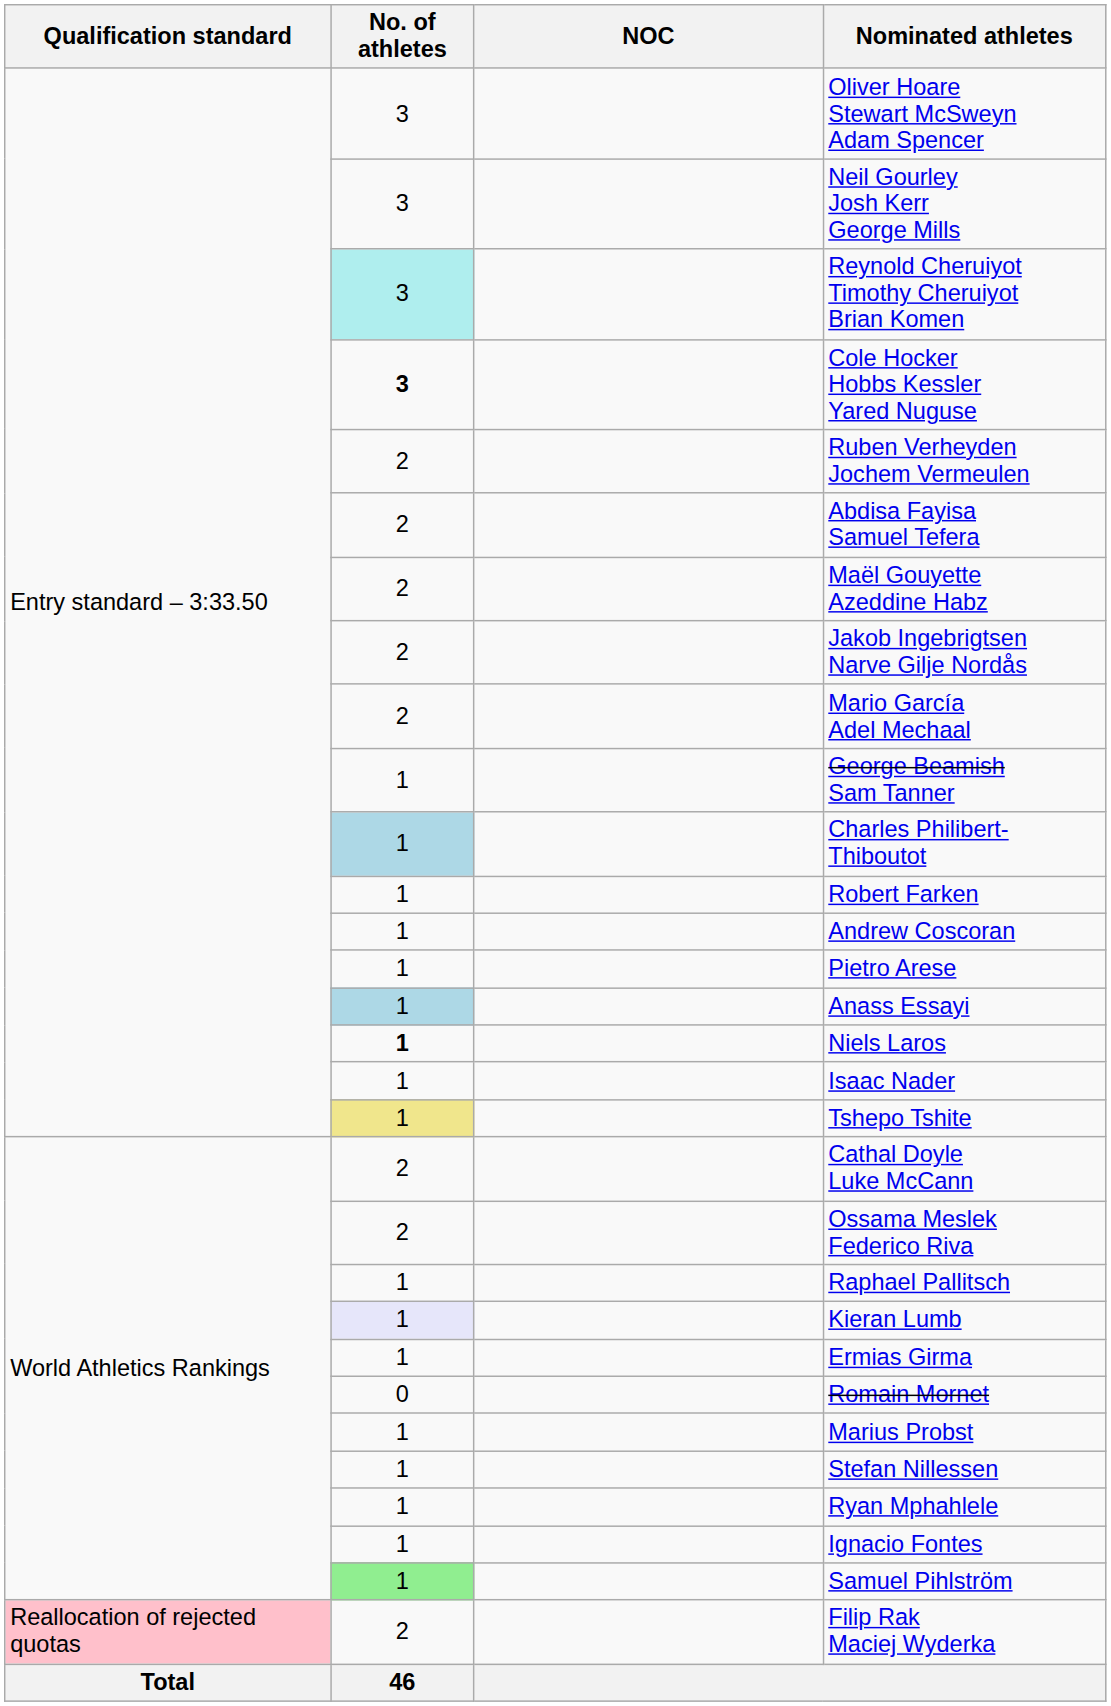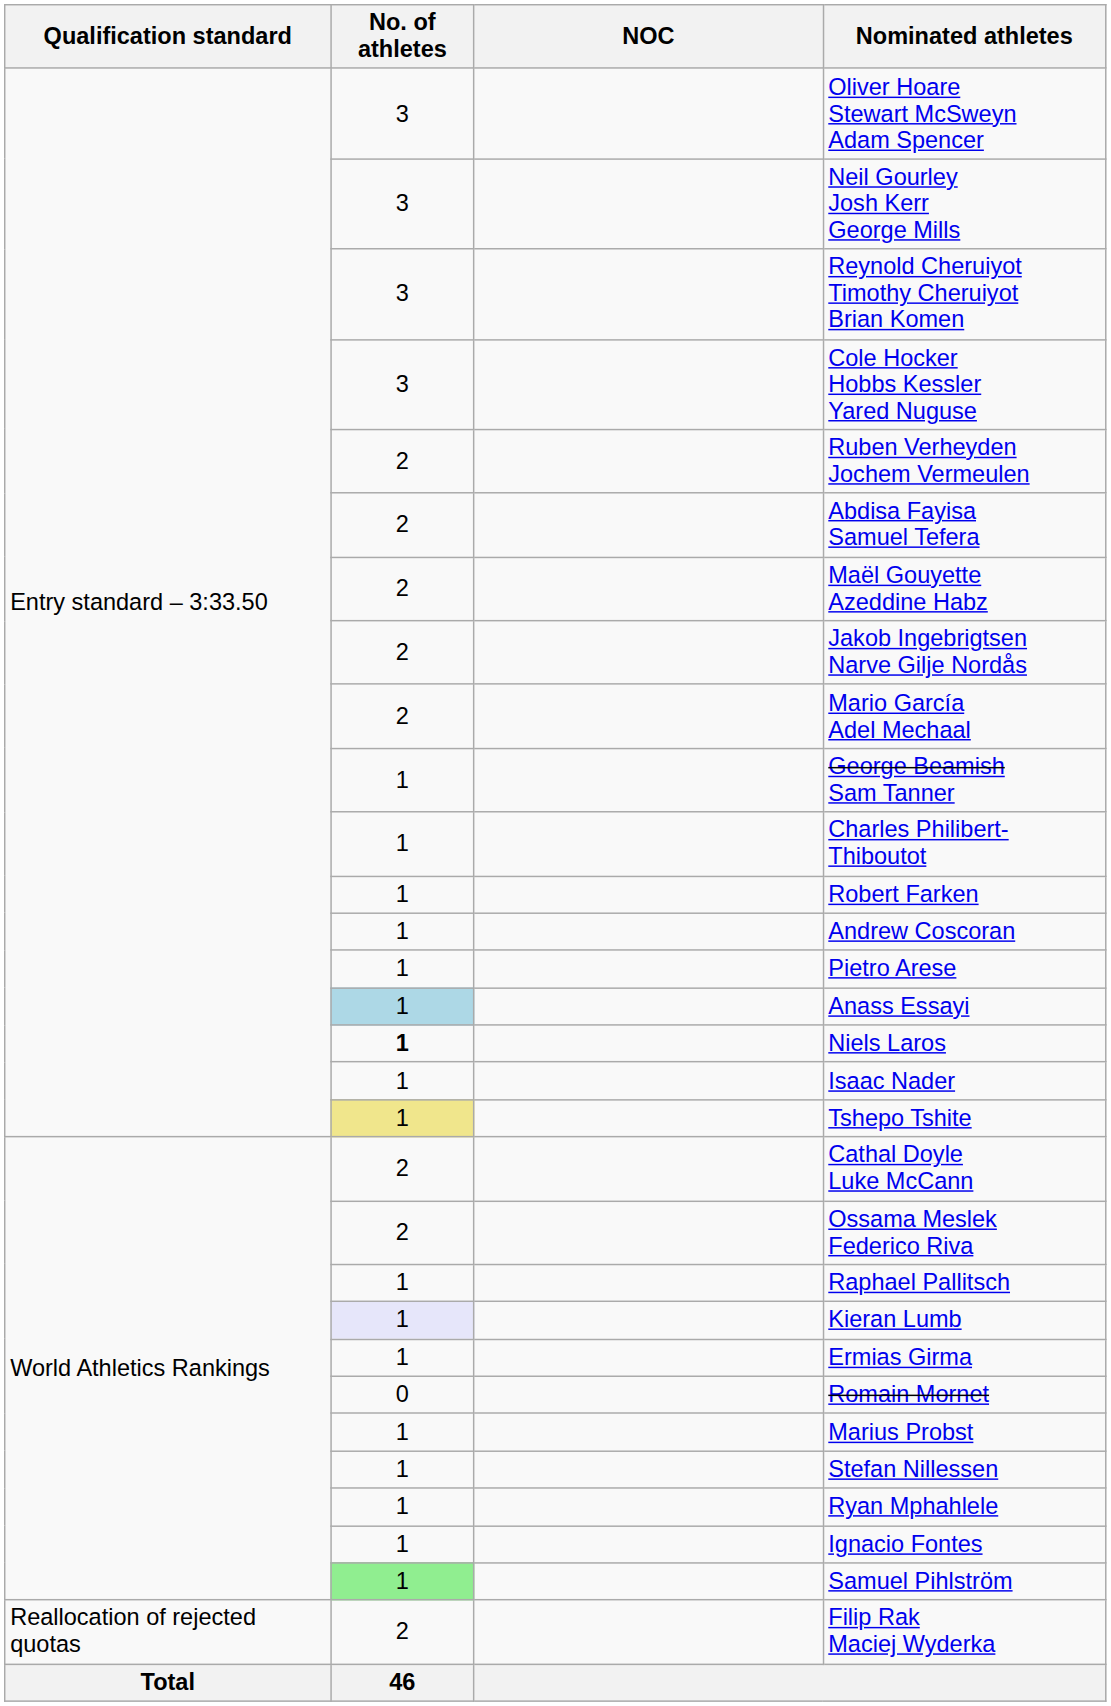(402, 293) paleturquoise background -> (402, 293) no background
(402, 384) bold -> (402, 384) normal
(402, 843) lightblue background -> (402, 843) no background
(133, 1631) pink background -> (133, 1631) no background
